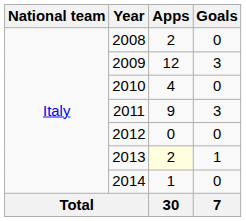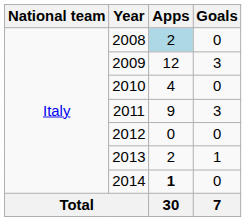(171, 39) no background -> (171, 39) lightblue background
(171, 157) lightyellow background -> (171, 157) no background
(171, 181) normal -> (171, 181) bold
